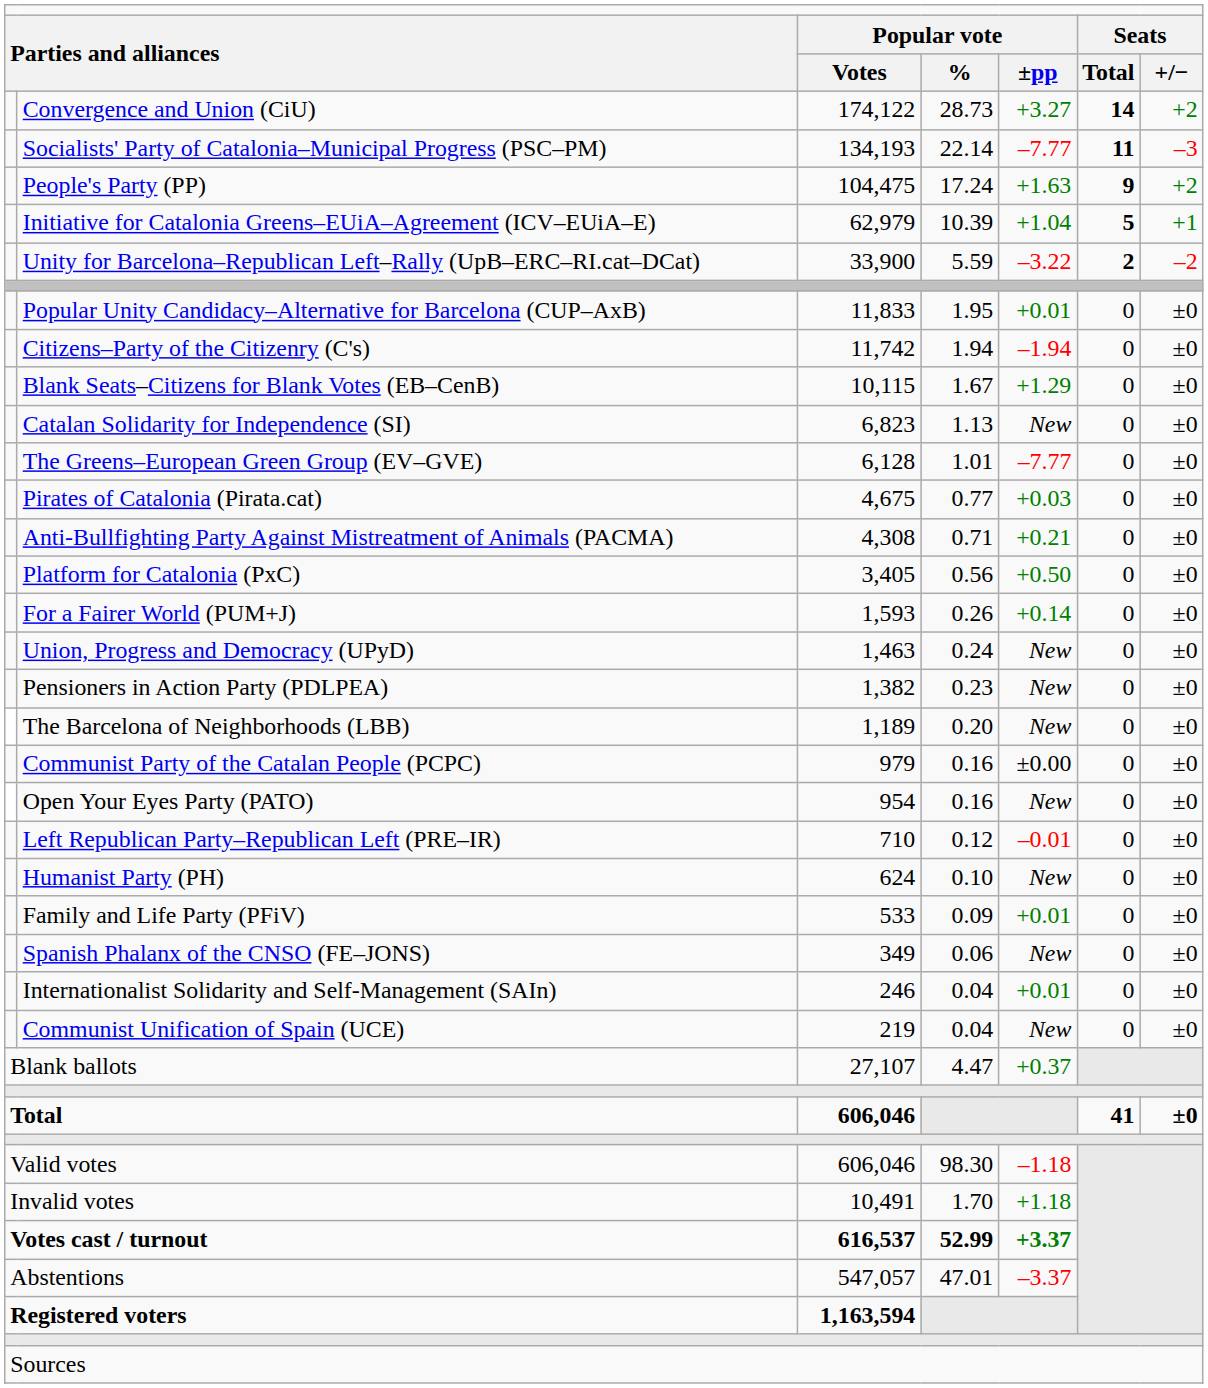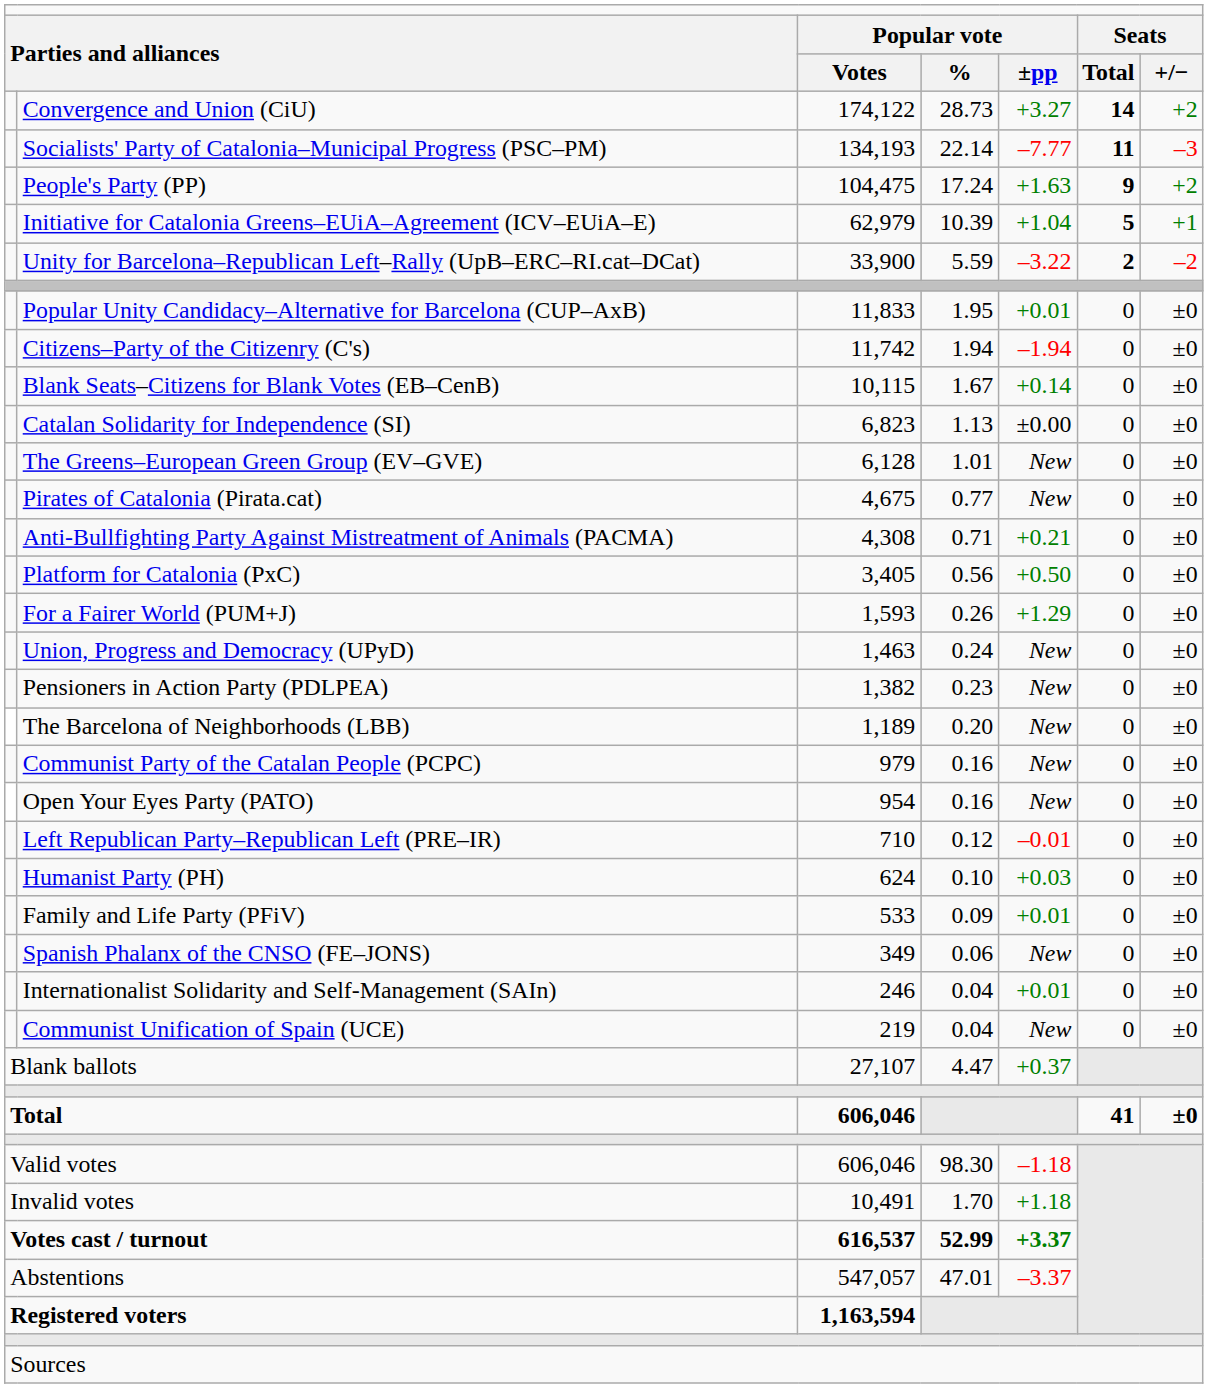(1044, 385) +1.29 -> (1044, 385) +0.14
(1050, 423) New -> (1044, 423) ±0.00
(1044, 461) –7.77 -> (1050, 461) New
(1044, 499) +0.03 -> (1050, 499) New
(1044, 612) +0.14 -> (1044, 612) +1.29
(1044, 763) ±0.00 -> (1050, 763) New
(1050, 877) New -> (1044, 877) +0.03
